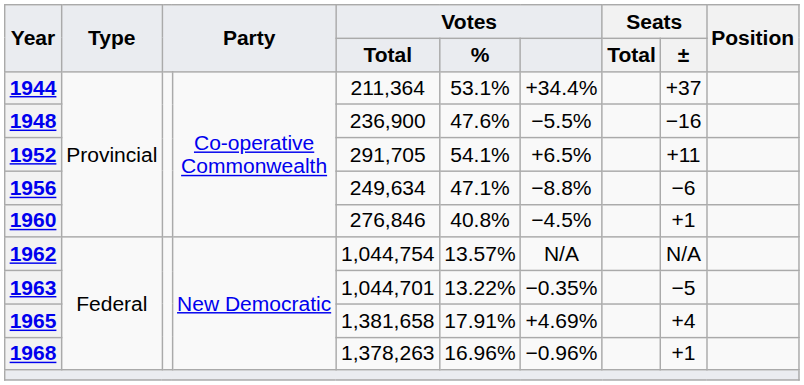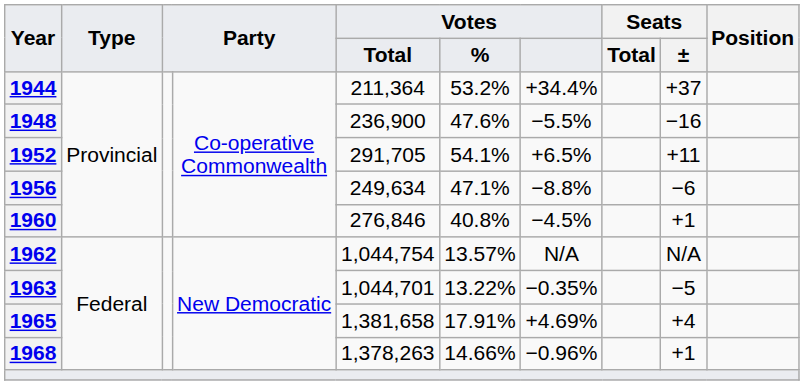(480, 88) 53.1% -> (480, 88) 53.2%
(480, 354) 16.96% -> (480, 354) 14.66%
